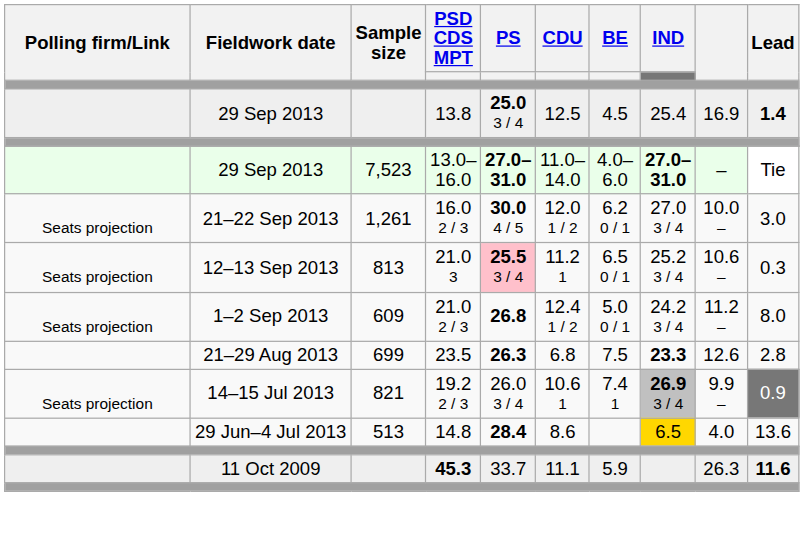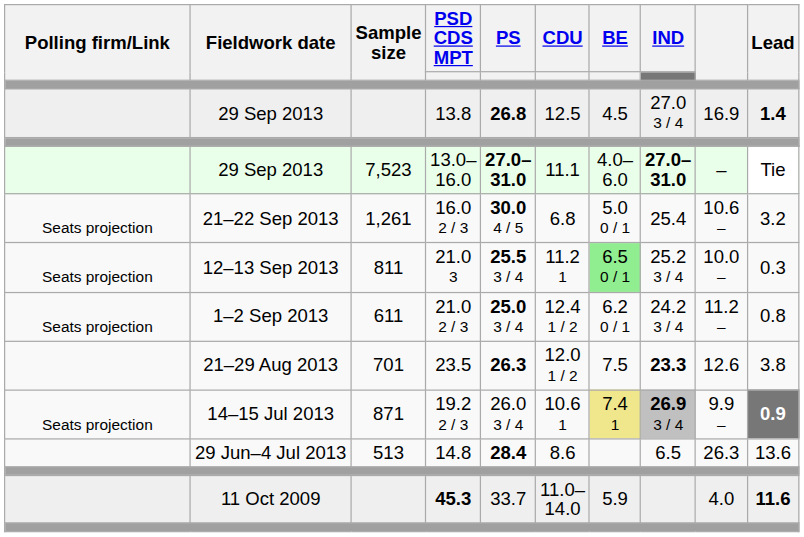(508, 112) 25.0 3 / 4 -> (508, 113) 26.8
(668, 113) 25.4 -> (668, 112) 27.0 3 / 4
(563, 170) 11.0– 14.0 -> (563, 170) 11.1
(563, 218) 12.0 1 / 2 -> (563, 218) 6.8
(615, 218) 6.2 0 / 1 -> (615, 218) 5.0 0 / 1
(668, 218) 27.0 3 / 4 -> (668, 218) 25.4
(721, 218) 10.0 – -> (721, 218) 10.6 –
(773, 218) 3.0 -> (773, 218) 3.2
(389, 267) 813 -> (389, 267) 811
(508, 266) pink background -> (508, 266) no background
(615, 266) no background -> (615, 266) lightgreen background
(721, 266) 10.6 – -> (721, 266) 10.0 –
(389, 316) 609 -> (389, 316) 611
(508, 316) 26.8 -> (508, 315) 25.0 3 / 4
(615, 315) 5.0 0 / 1 -> (615, 315) 6.2 0 / 1
(773, 316) 8.0 -> (773, 316) 0.8
(389, 354) 699 -> (389, 365) 701
(563, 354) 6.8 -> (563, 364) 12.0 1 / 2
(773, 354) 2.8 -> (773, 365) 3.8
(389, 393) 821 -> (389, 414) 871
(615, 392) no background -> (615, 413) khaki background
(773, 393) normal -> (773, 414) bold
(668, 431) gold background -> (668, 452) no background
(721, 431) 4.0 -> (721, 452) 26.3
(563, 468) 11.1 -> (563, 499) 11.0– 14.0
(721, 468) 26.3 -> (721, 499) 4.0
